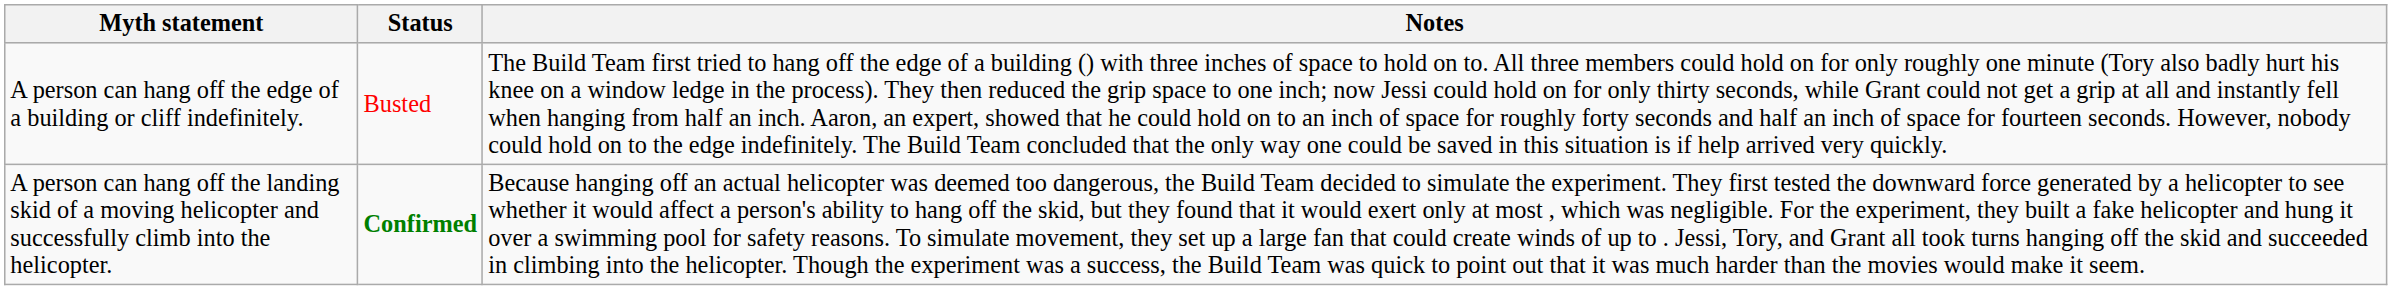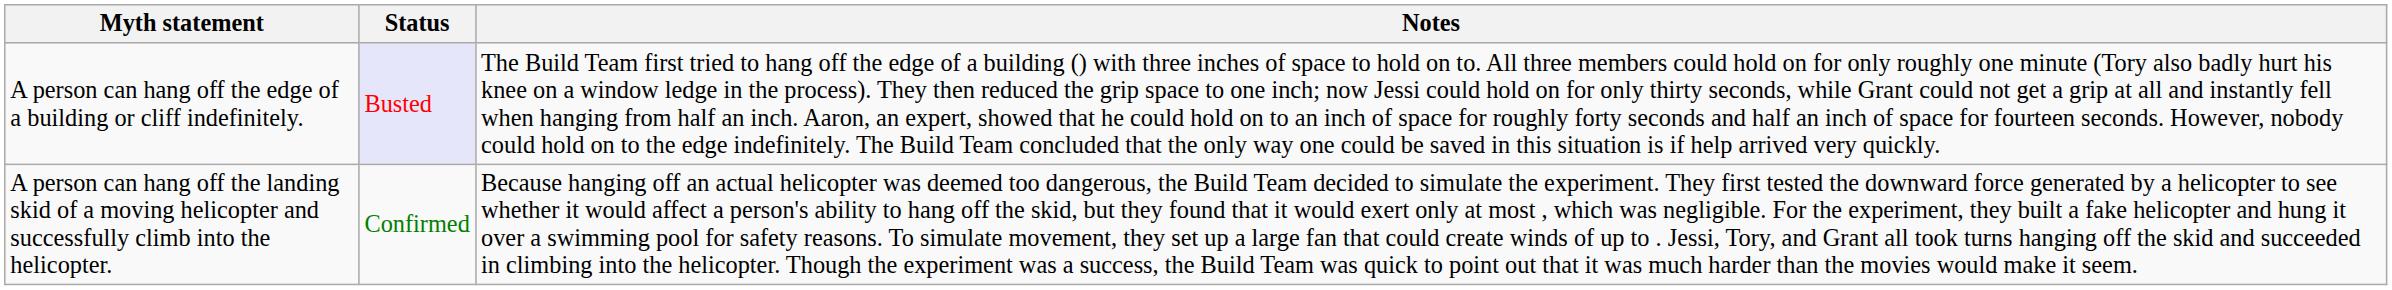(397, 103) no background -> (398, 103) lavender background
(420, 224) bold -> (417, 224) normal
